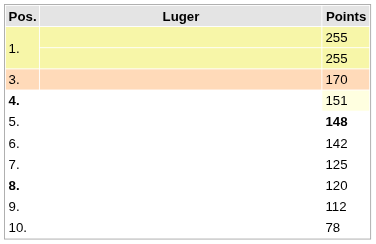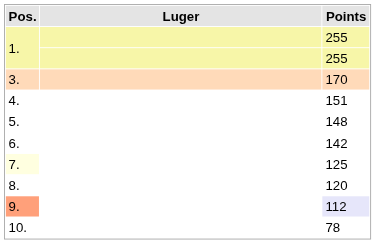(14, 101) bold -> (14, 101) normal
(336, 101) lightyellow background -> (336, 101) no background
(336, 122) bold -> (336, 122) normal
(14, 164) no background -> (14, 164) lightyellow background
(14, 185) bold -> (14, 185) normal
(14, 206) no background -> (14, 206) lightsalmon background
(336, 206) no background -> (336, 206) lavender background
